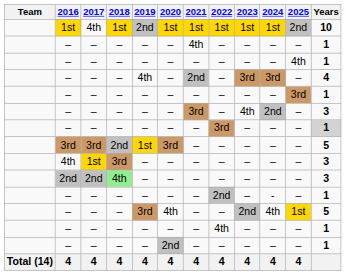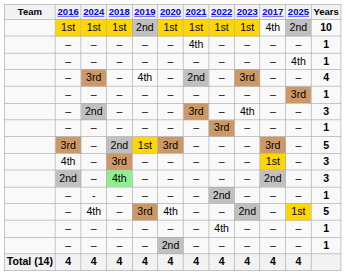columns swapped: (94, 12) <-> (273, 12)
(326, 128) lightgrey background -> (326, 128) no background
